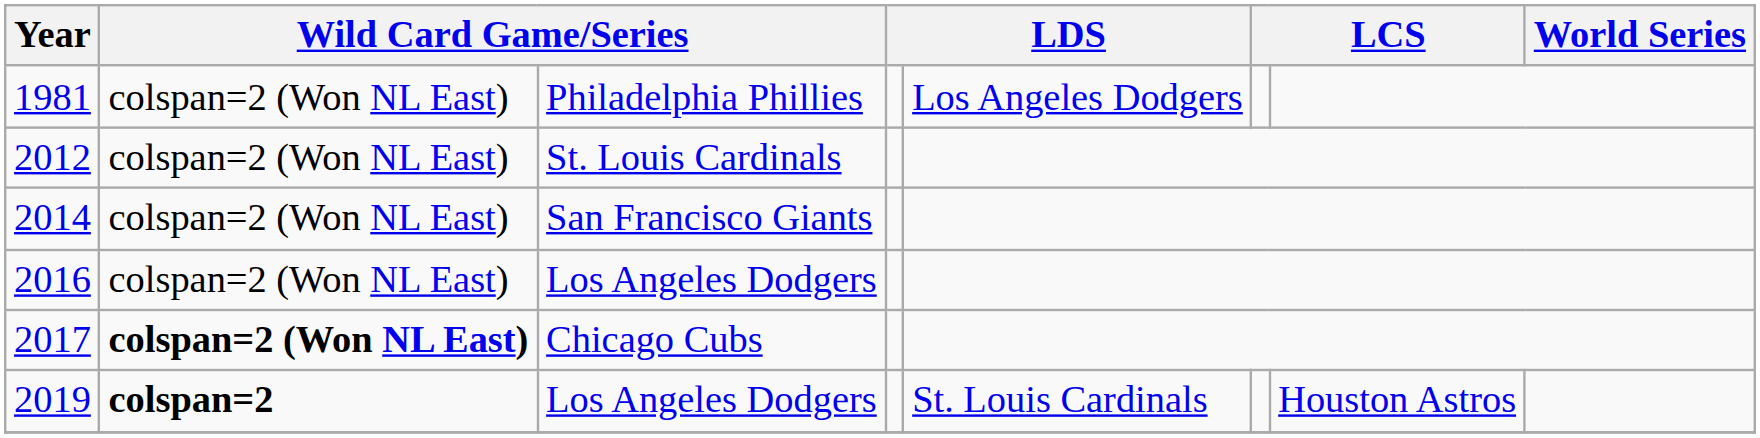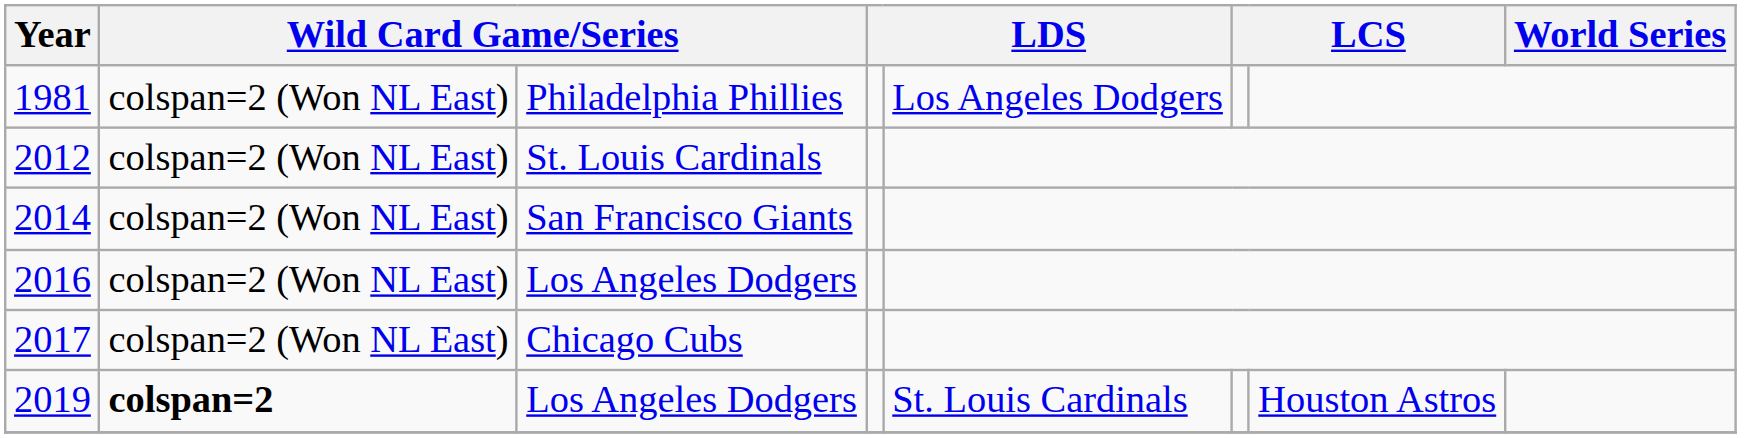(318, 339) bold -> (309, 339) normal
